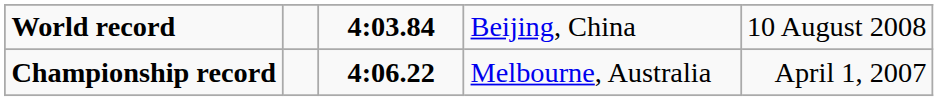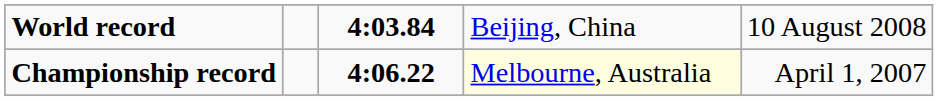(591, 71) no background -> (591, 71) lightyellow background
